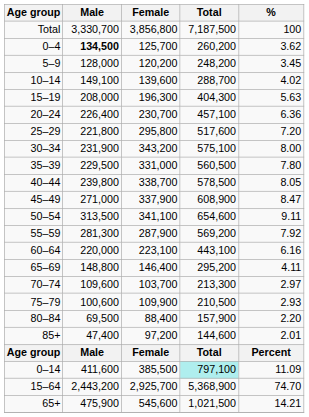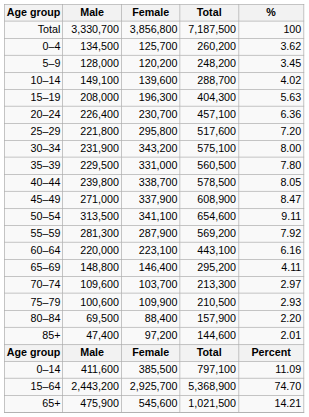(100, 47) bold -> (100, 47) normal
(217, 370) paleturquoise background -> (217, 370) no background
